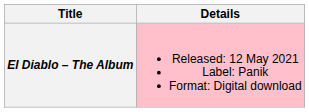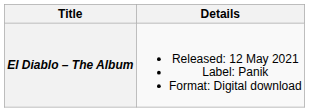(220, 72) pink background -> (220, 72) no background
